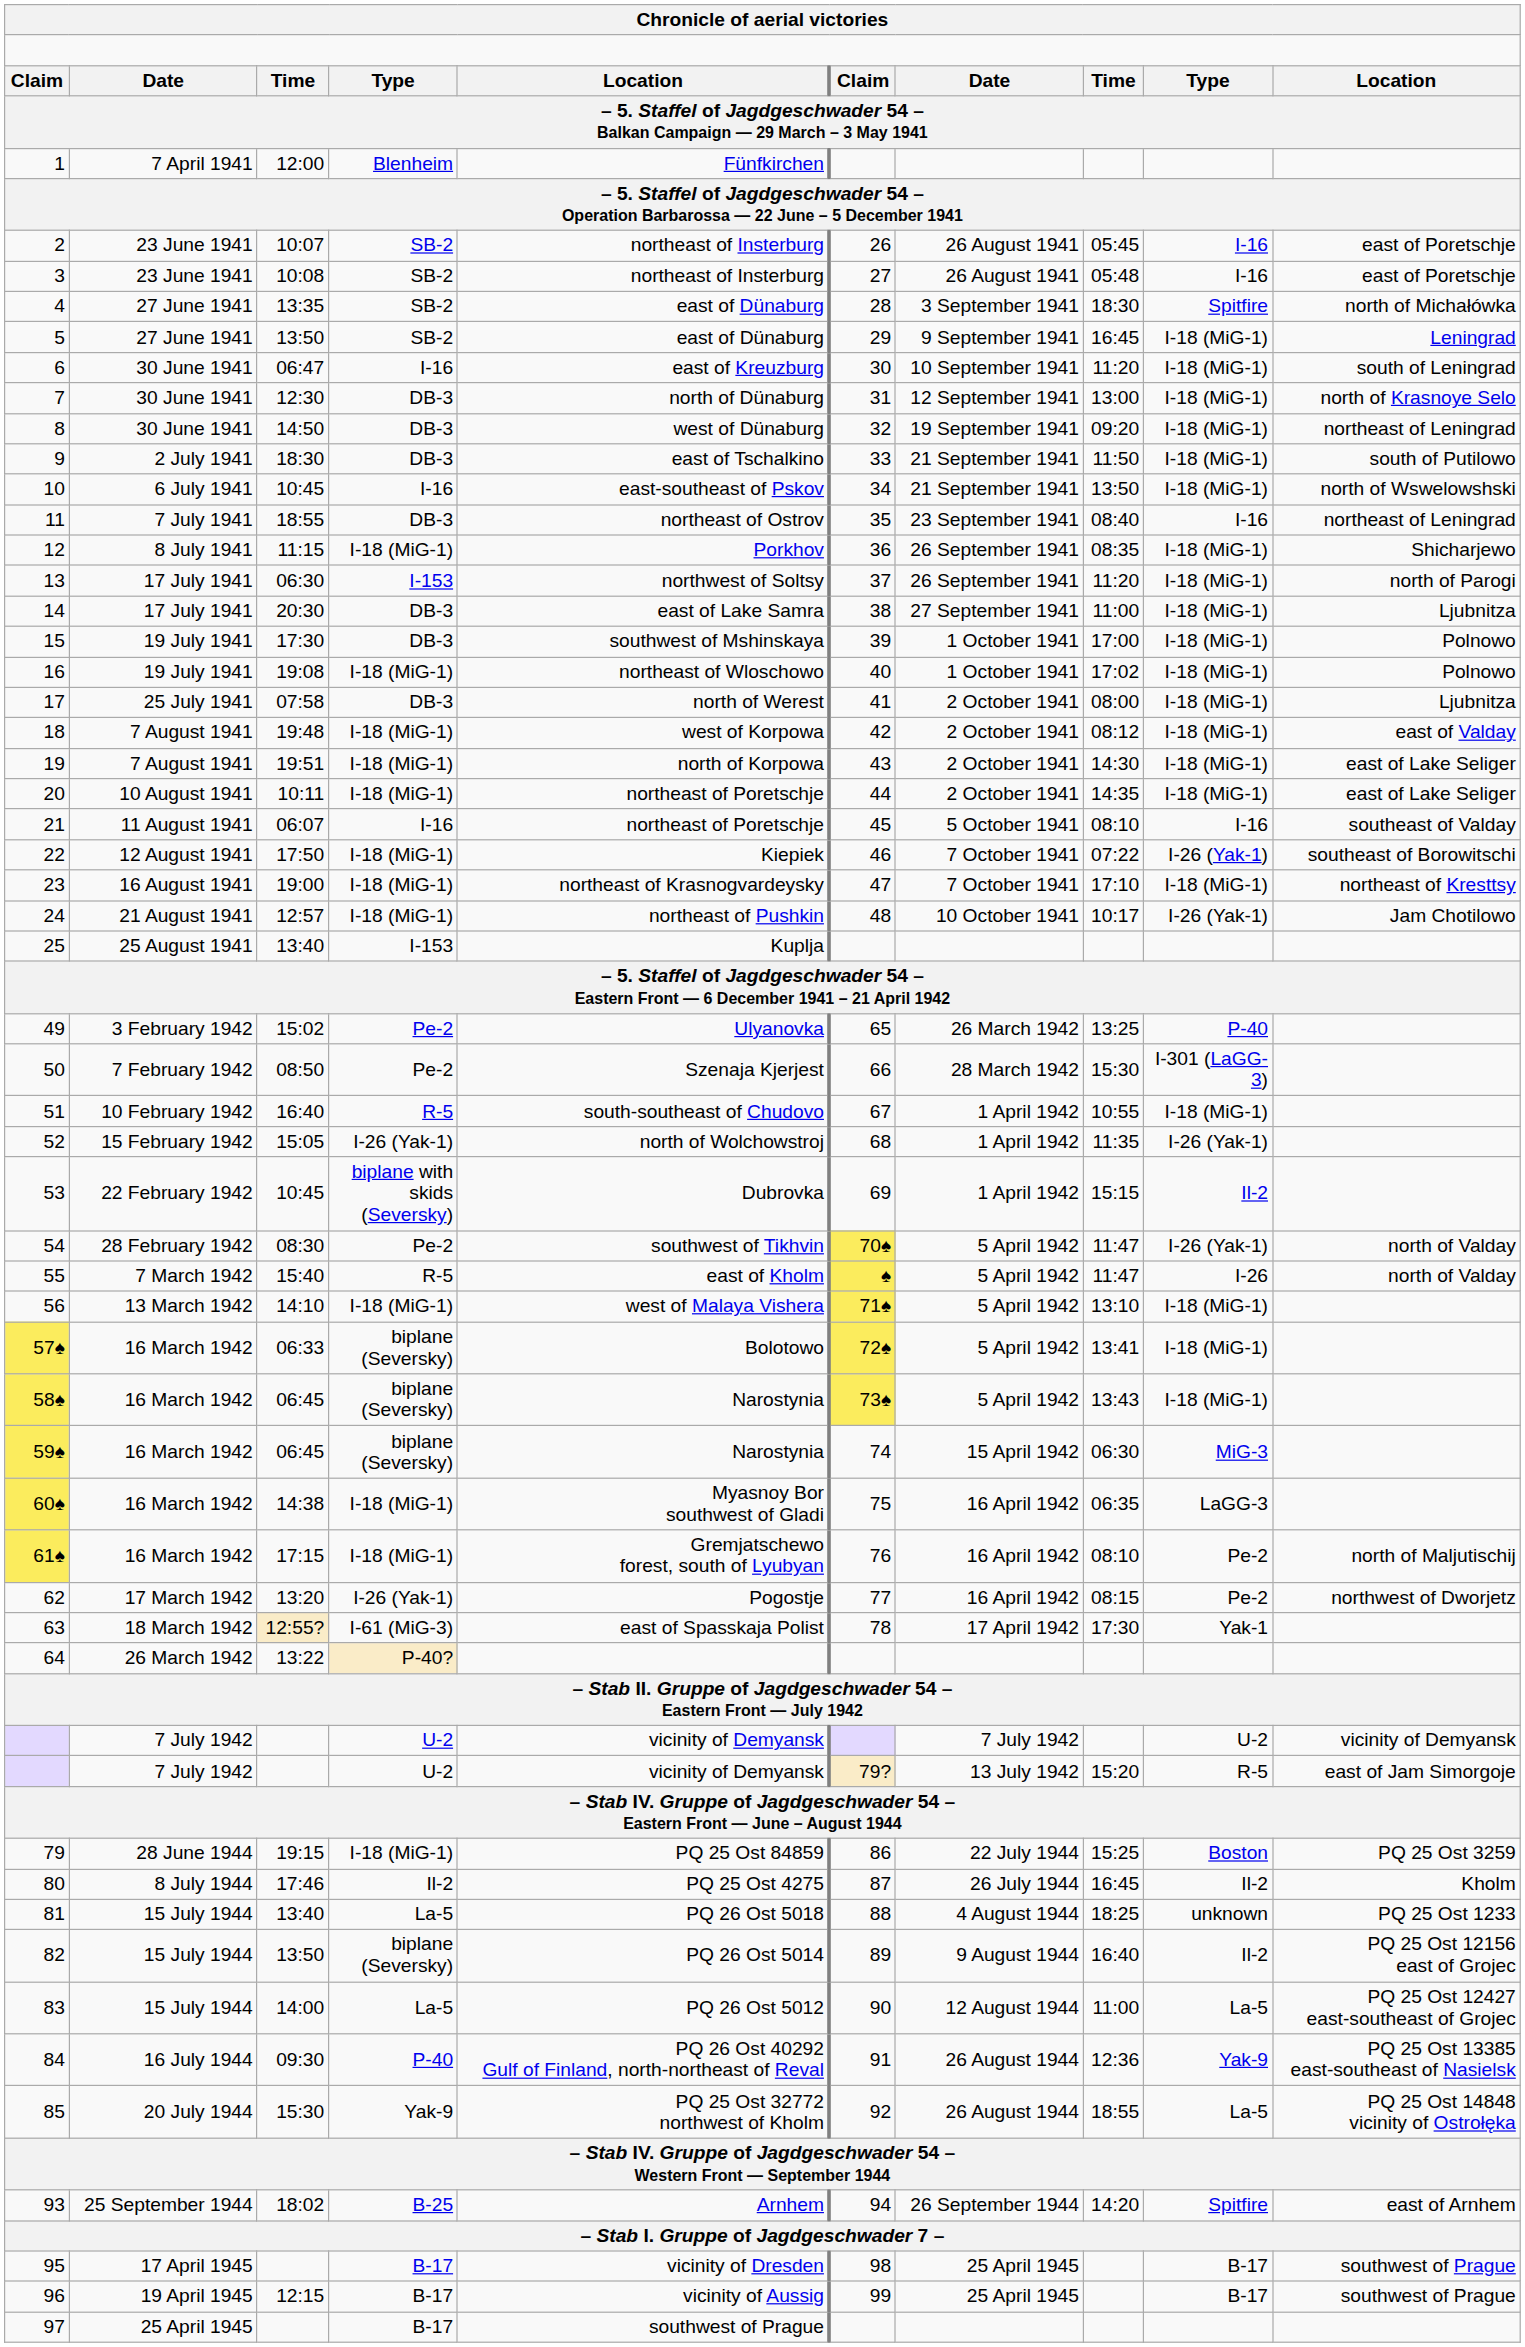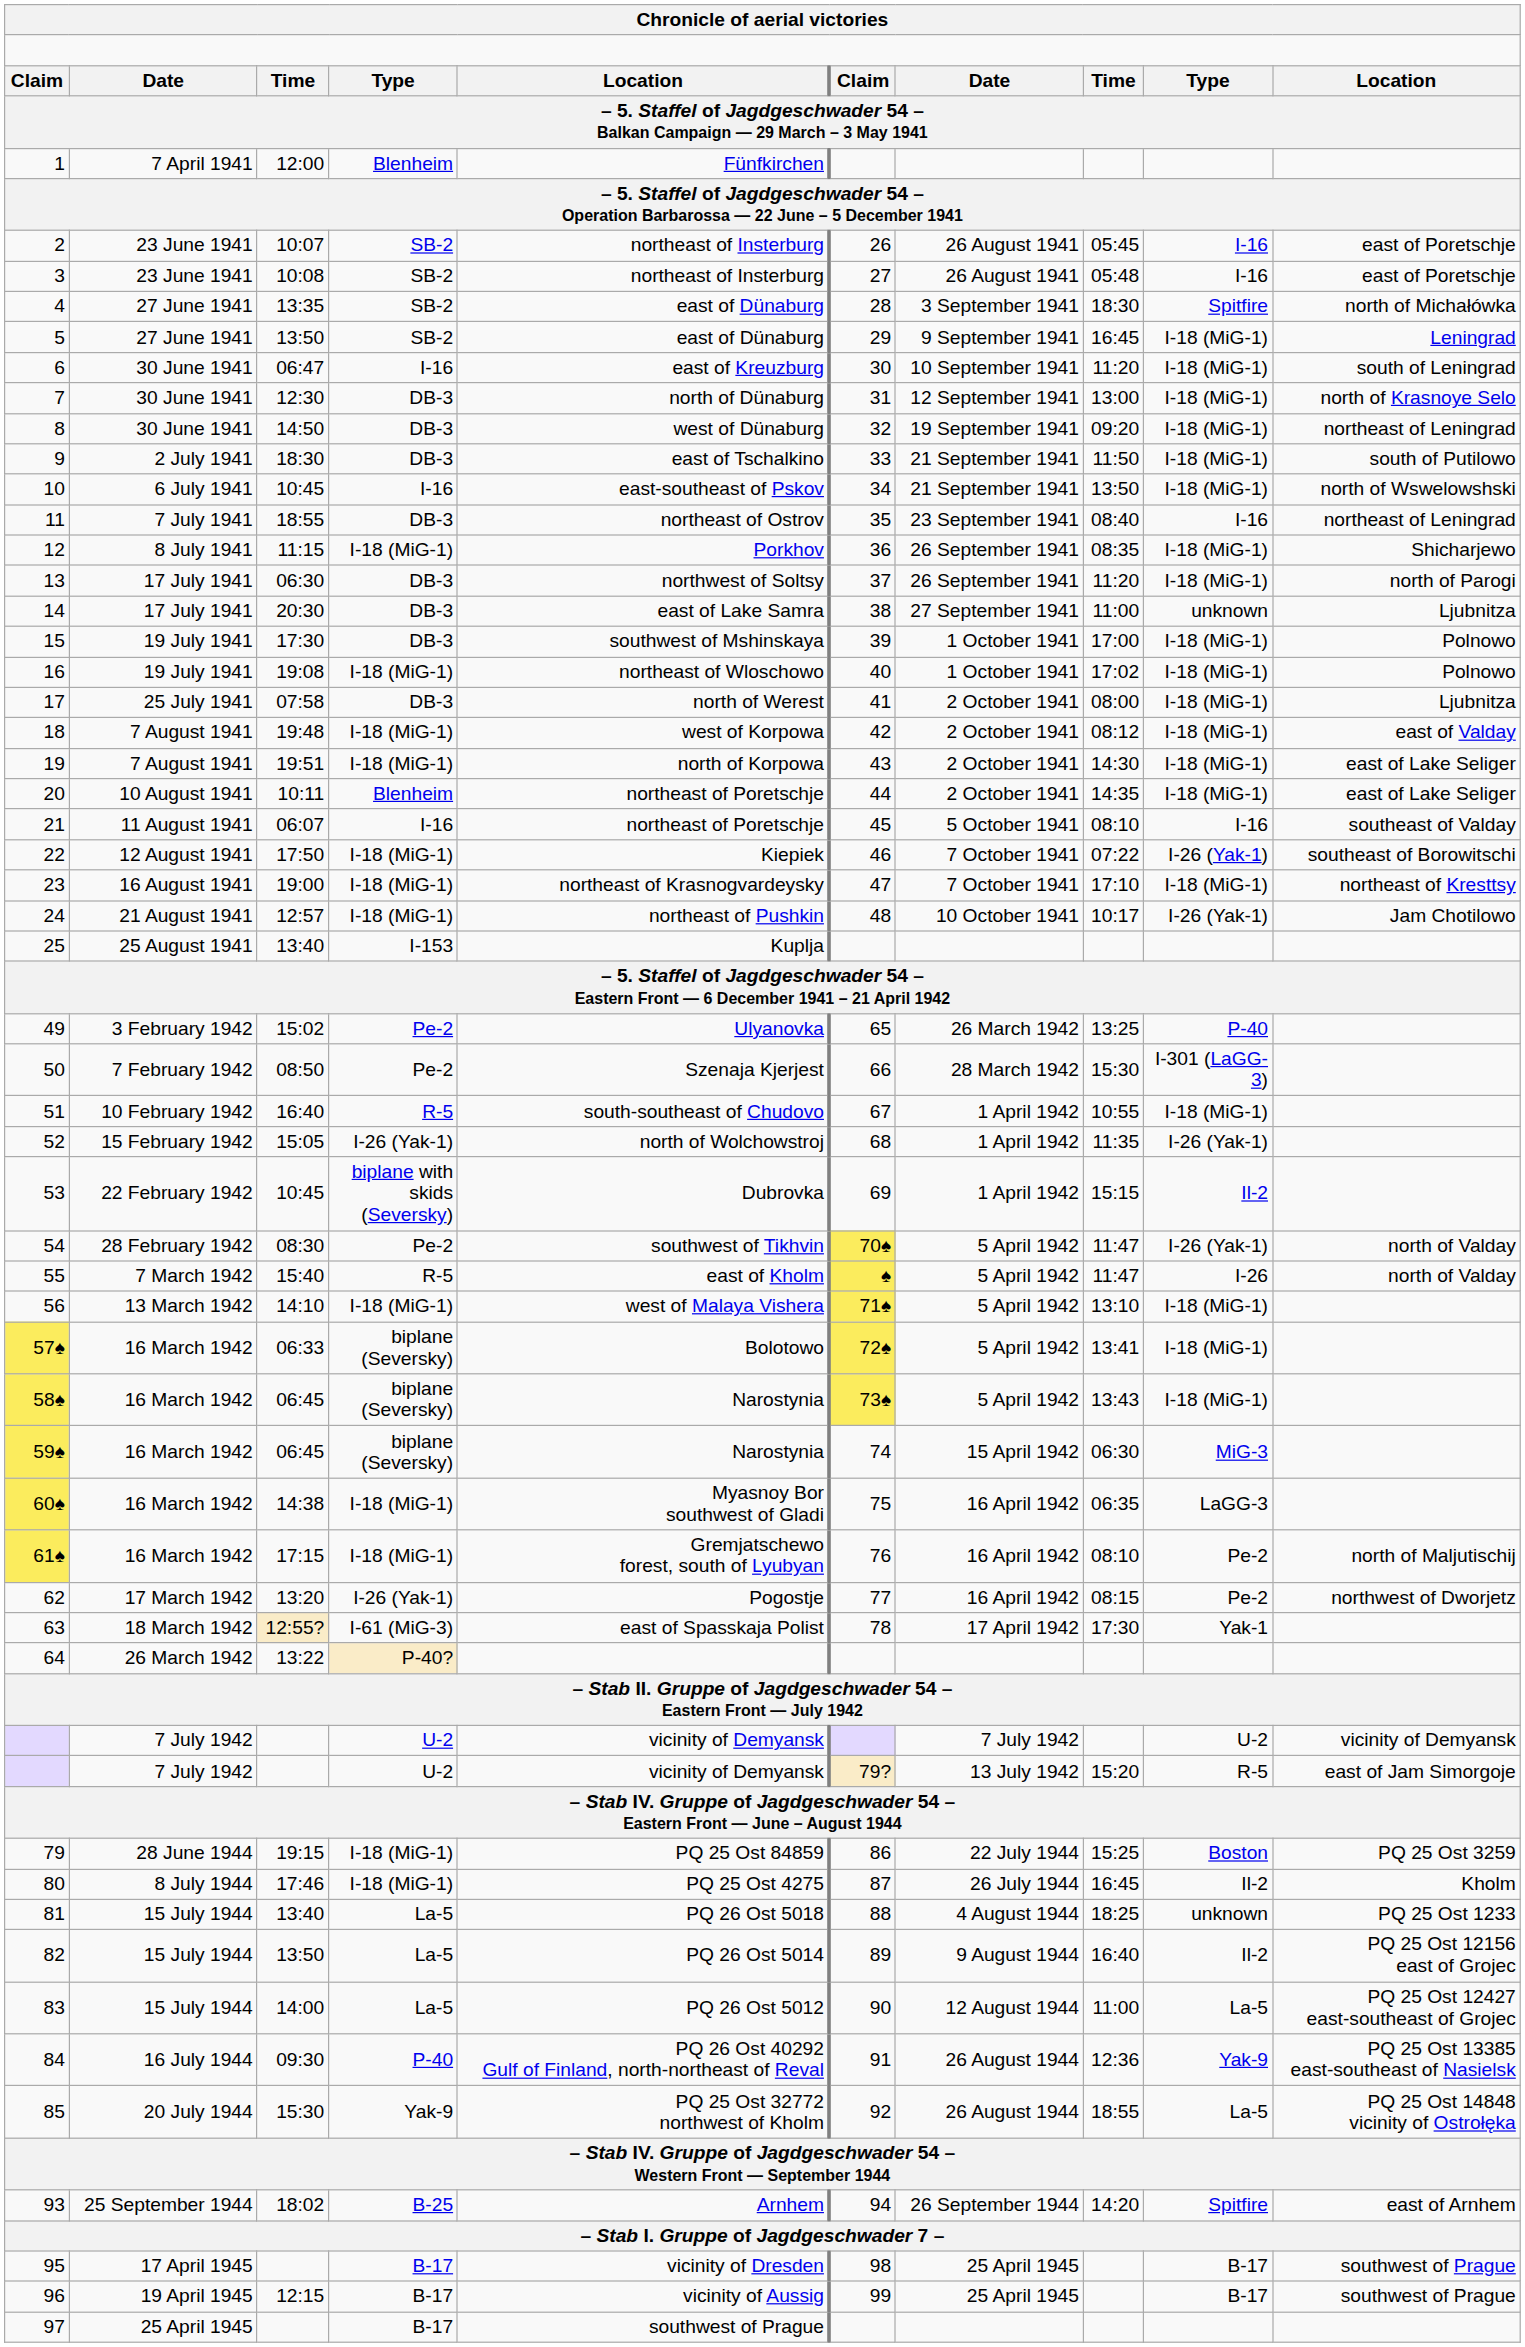(431, 580) I-153 -> (431, 580) DB-3
(1216, 611) I-18 (MiG-1) -> (1230, 611) unknown
(401, 793) I-18 (MiG-1) -> (413, 793) Blenheim
(440, 1883) Il-2 -> (401, 1883) I-18 (MiG-1)
(407, 1955) biplane (Seversky) -> (434, 1955) La-5
